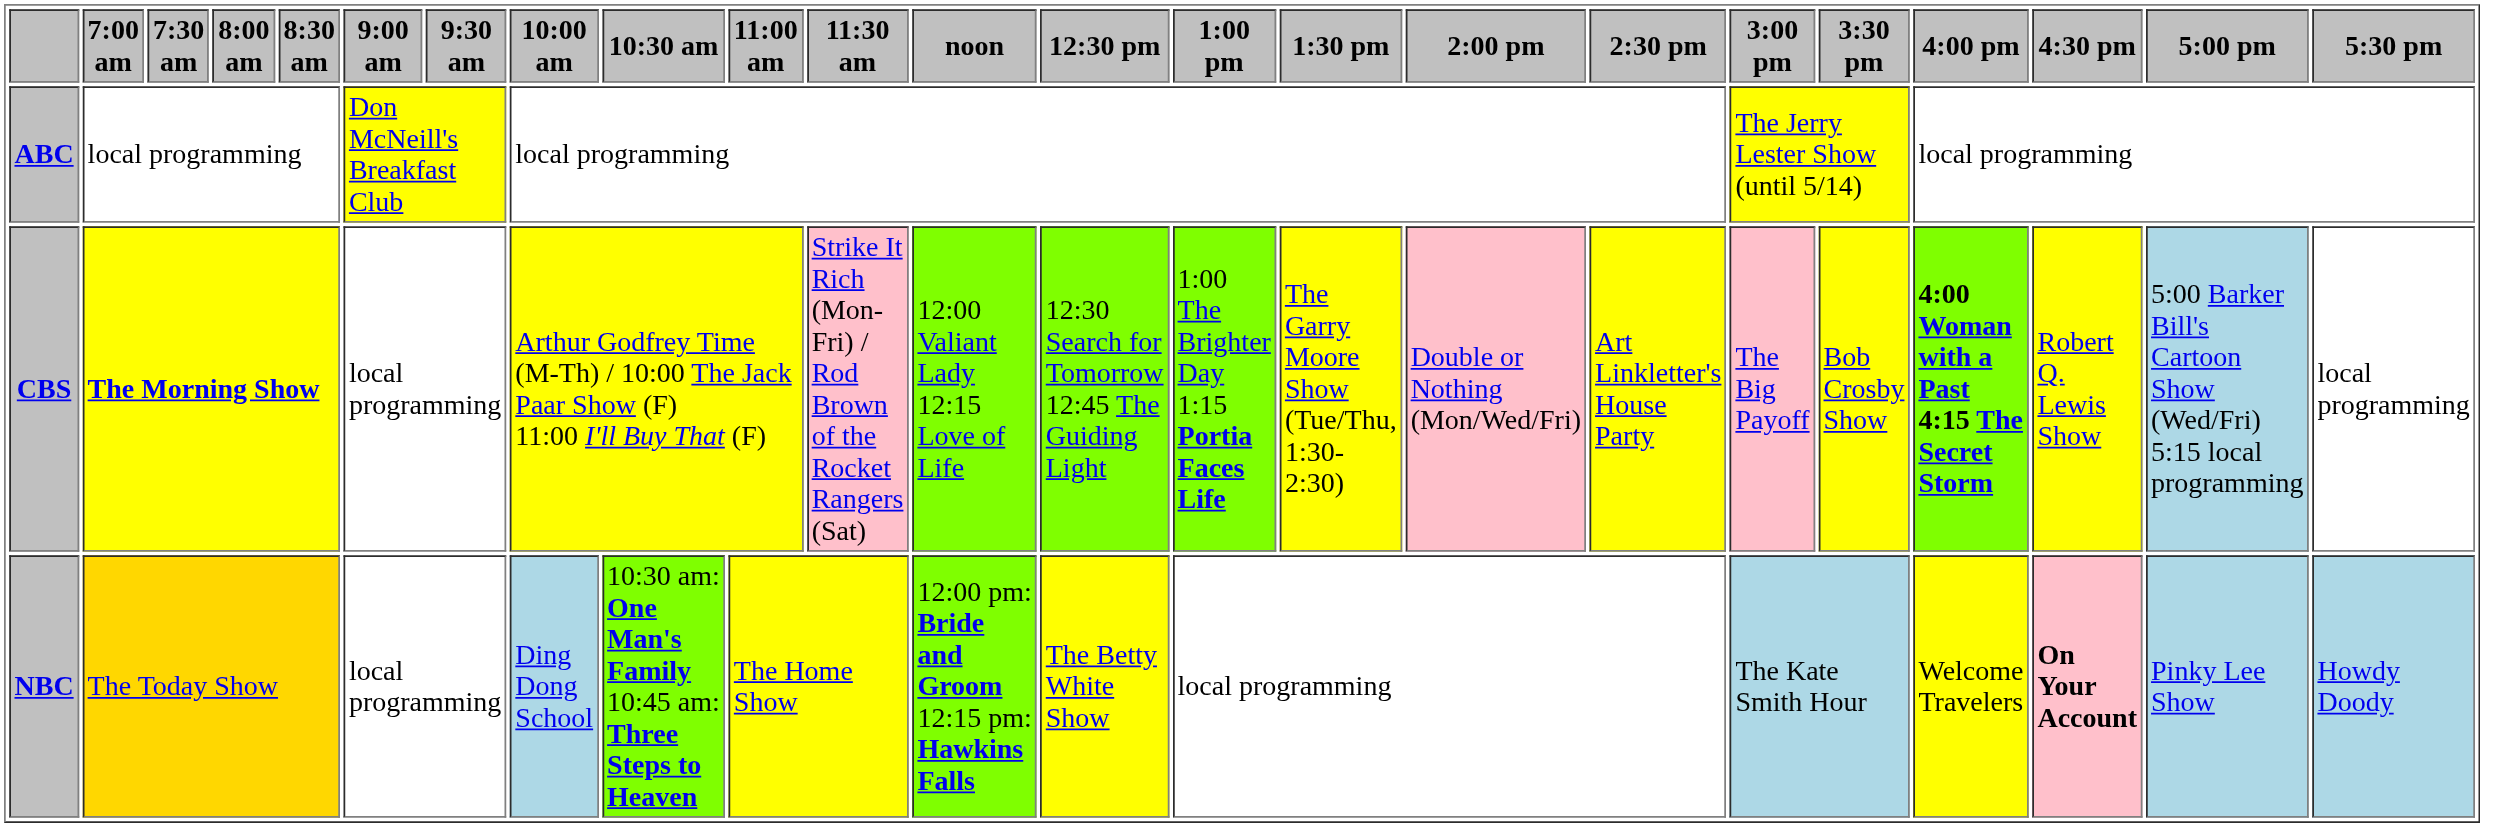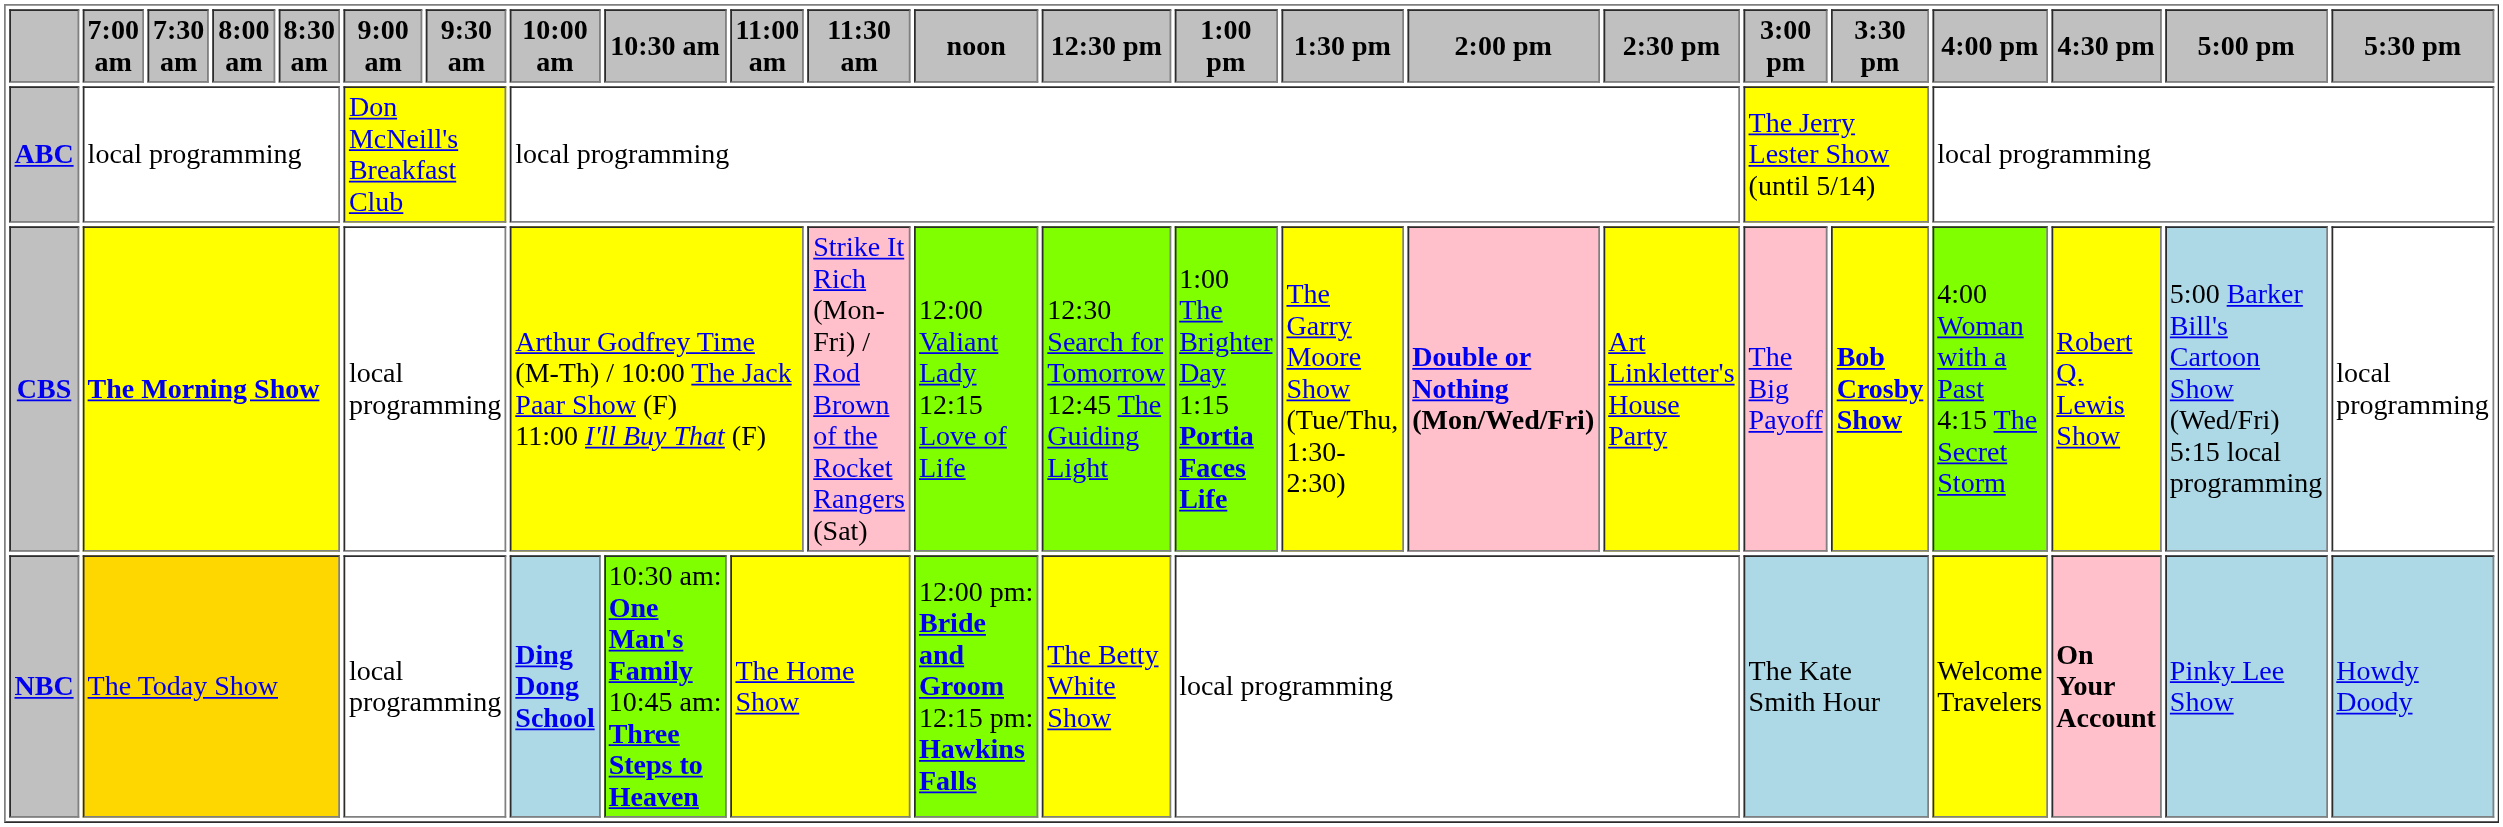(1496, 388) normal -> (1503, 388) bold
(1864, 388) normal -> (1880, 388) bold
(1971, 388) bold -> (1987, 388) normal
(554, 686) normal -> (555, 686) bold
